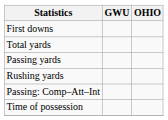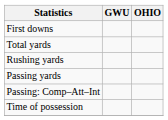rows swapped: (35, 76) <-> (34, 60)
